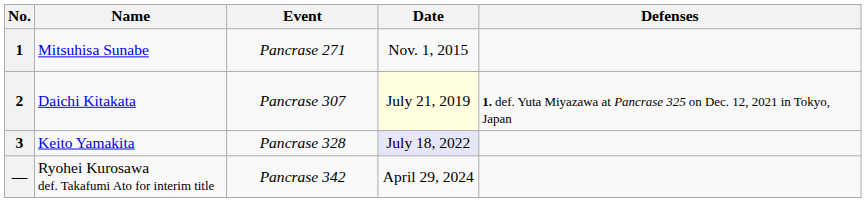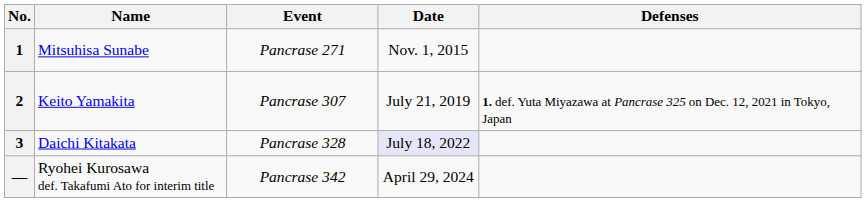(87, 100) Daichi Kitakata -> (86, 100) Keito Yamakita
(428, 100) lightyellow background -> (428, 100) no background
(86, 143) Keito Yamakita -> (87, 143) Daichi Kitakata
